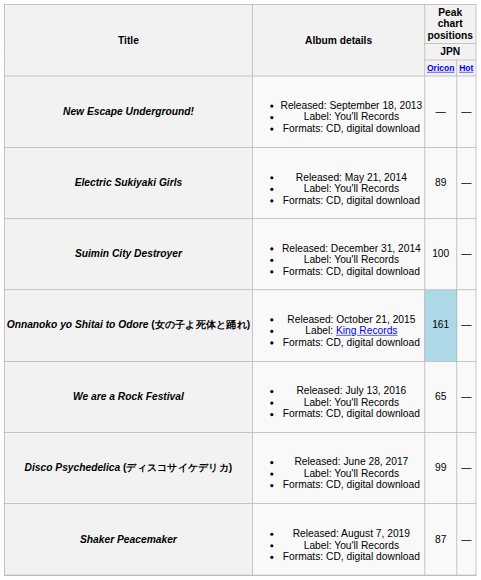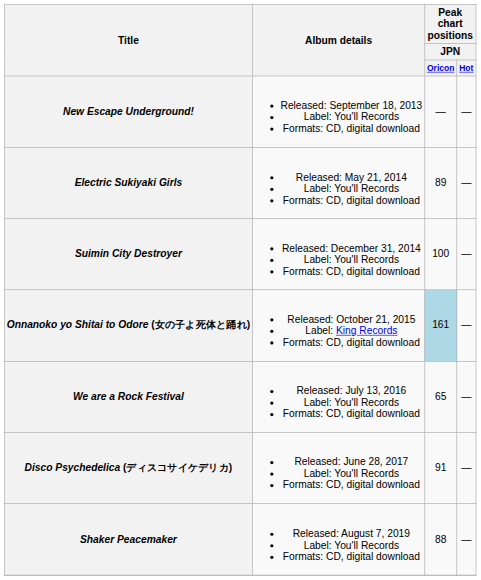(441, 468) 99 -> (441, 468) 91
(441, 539) 87 -> (441, 539) 88
